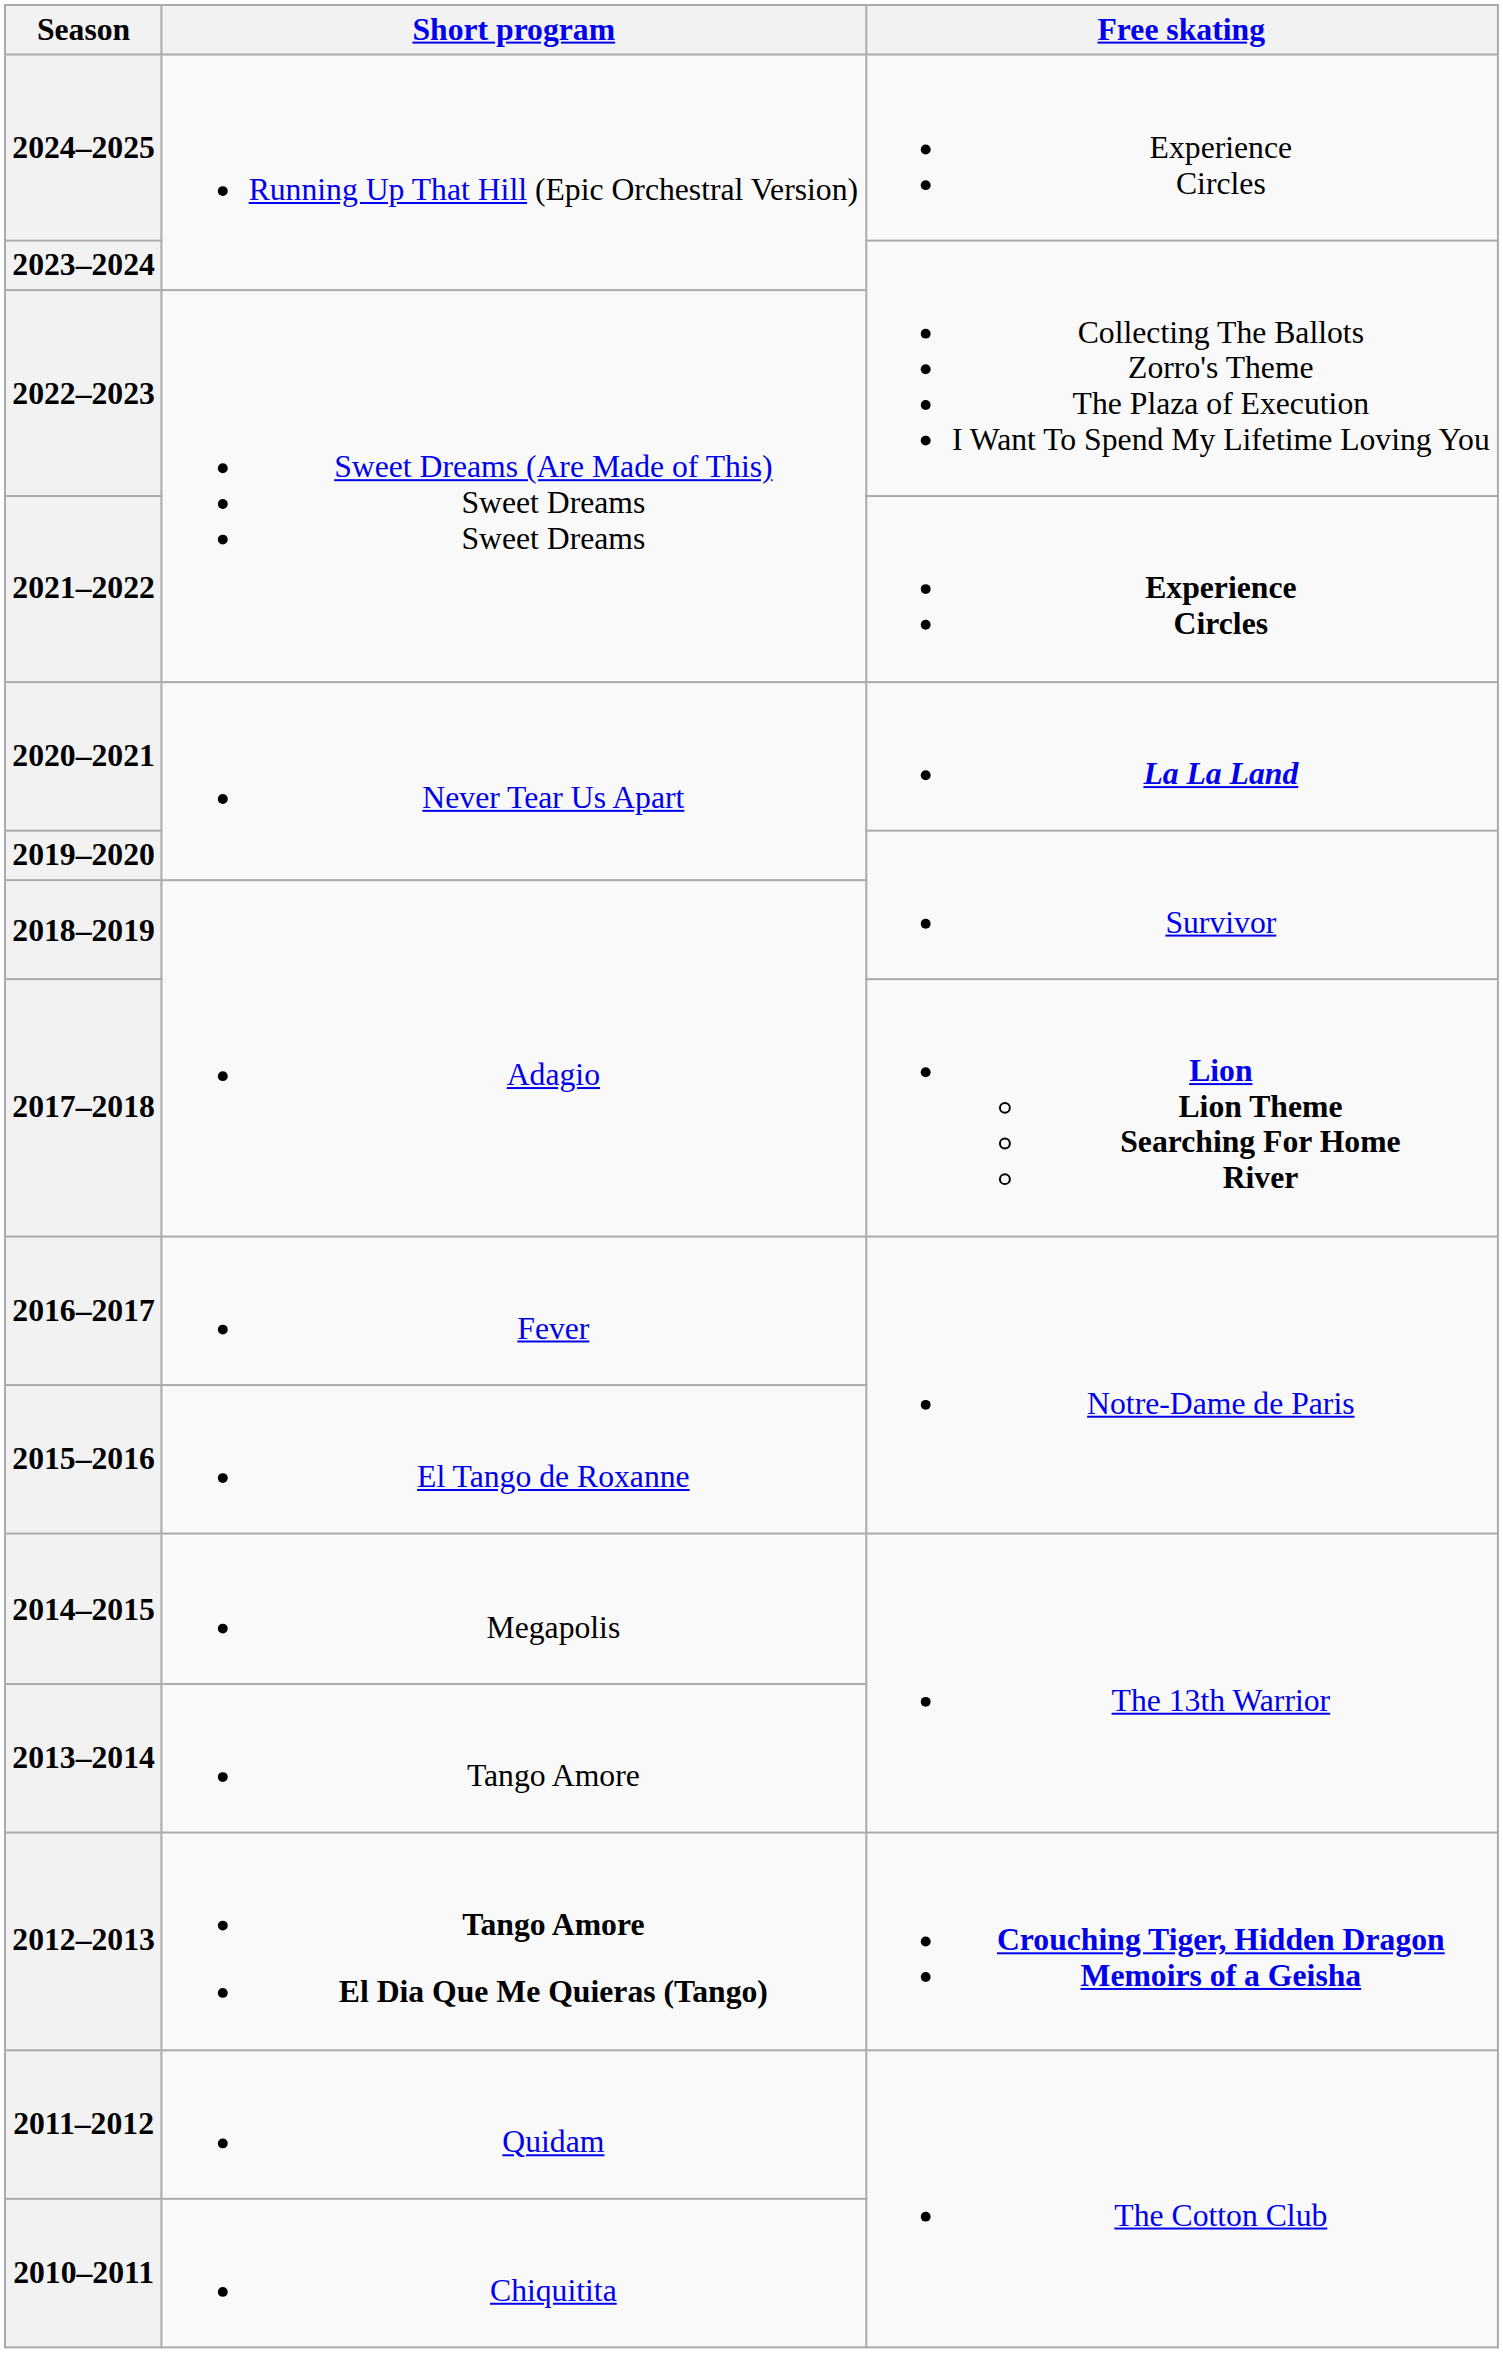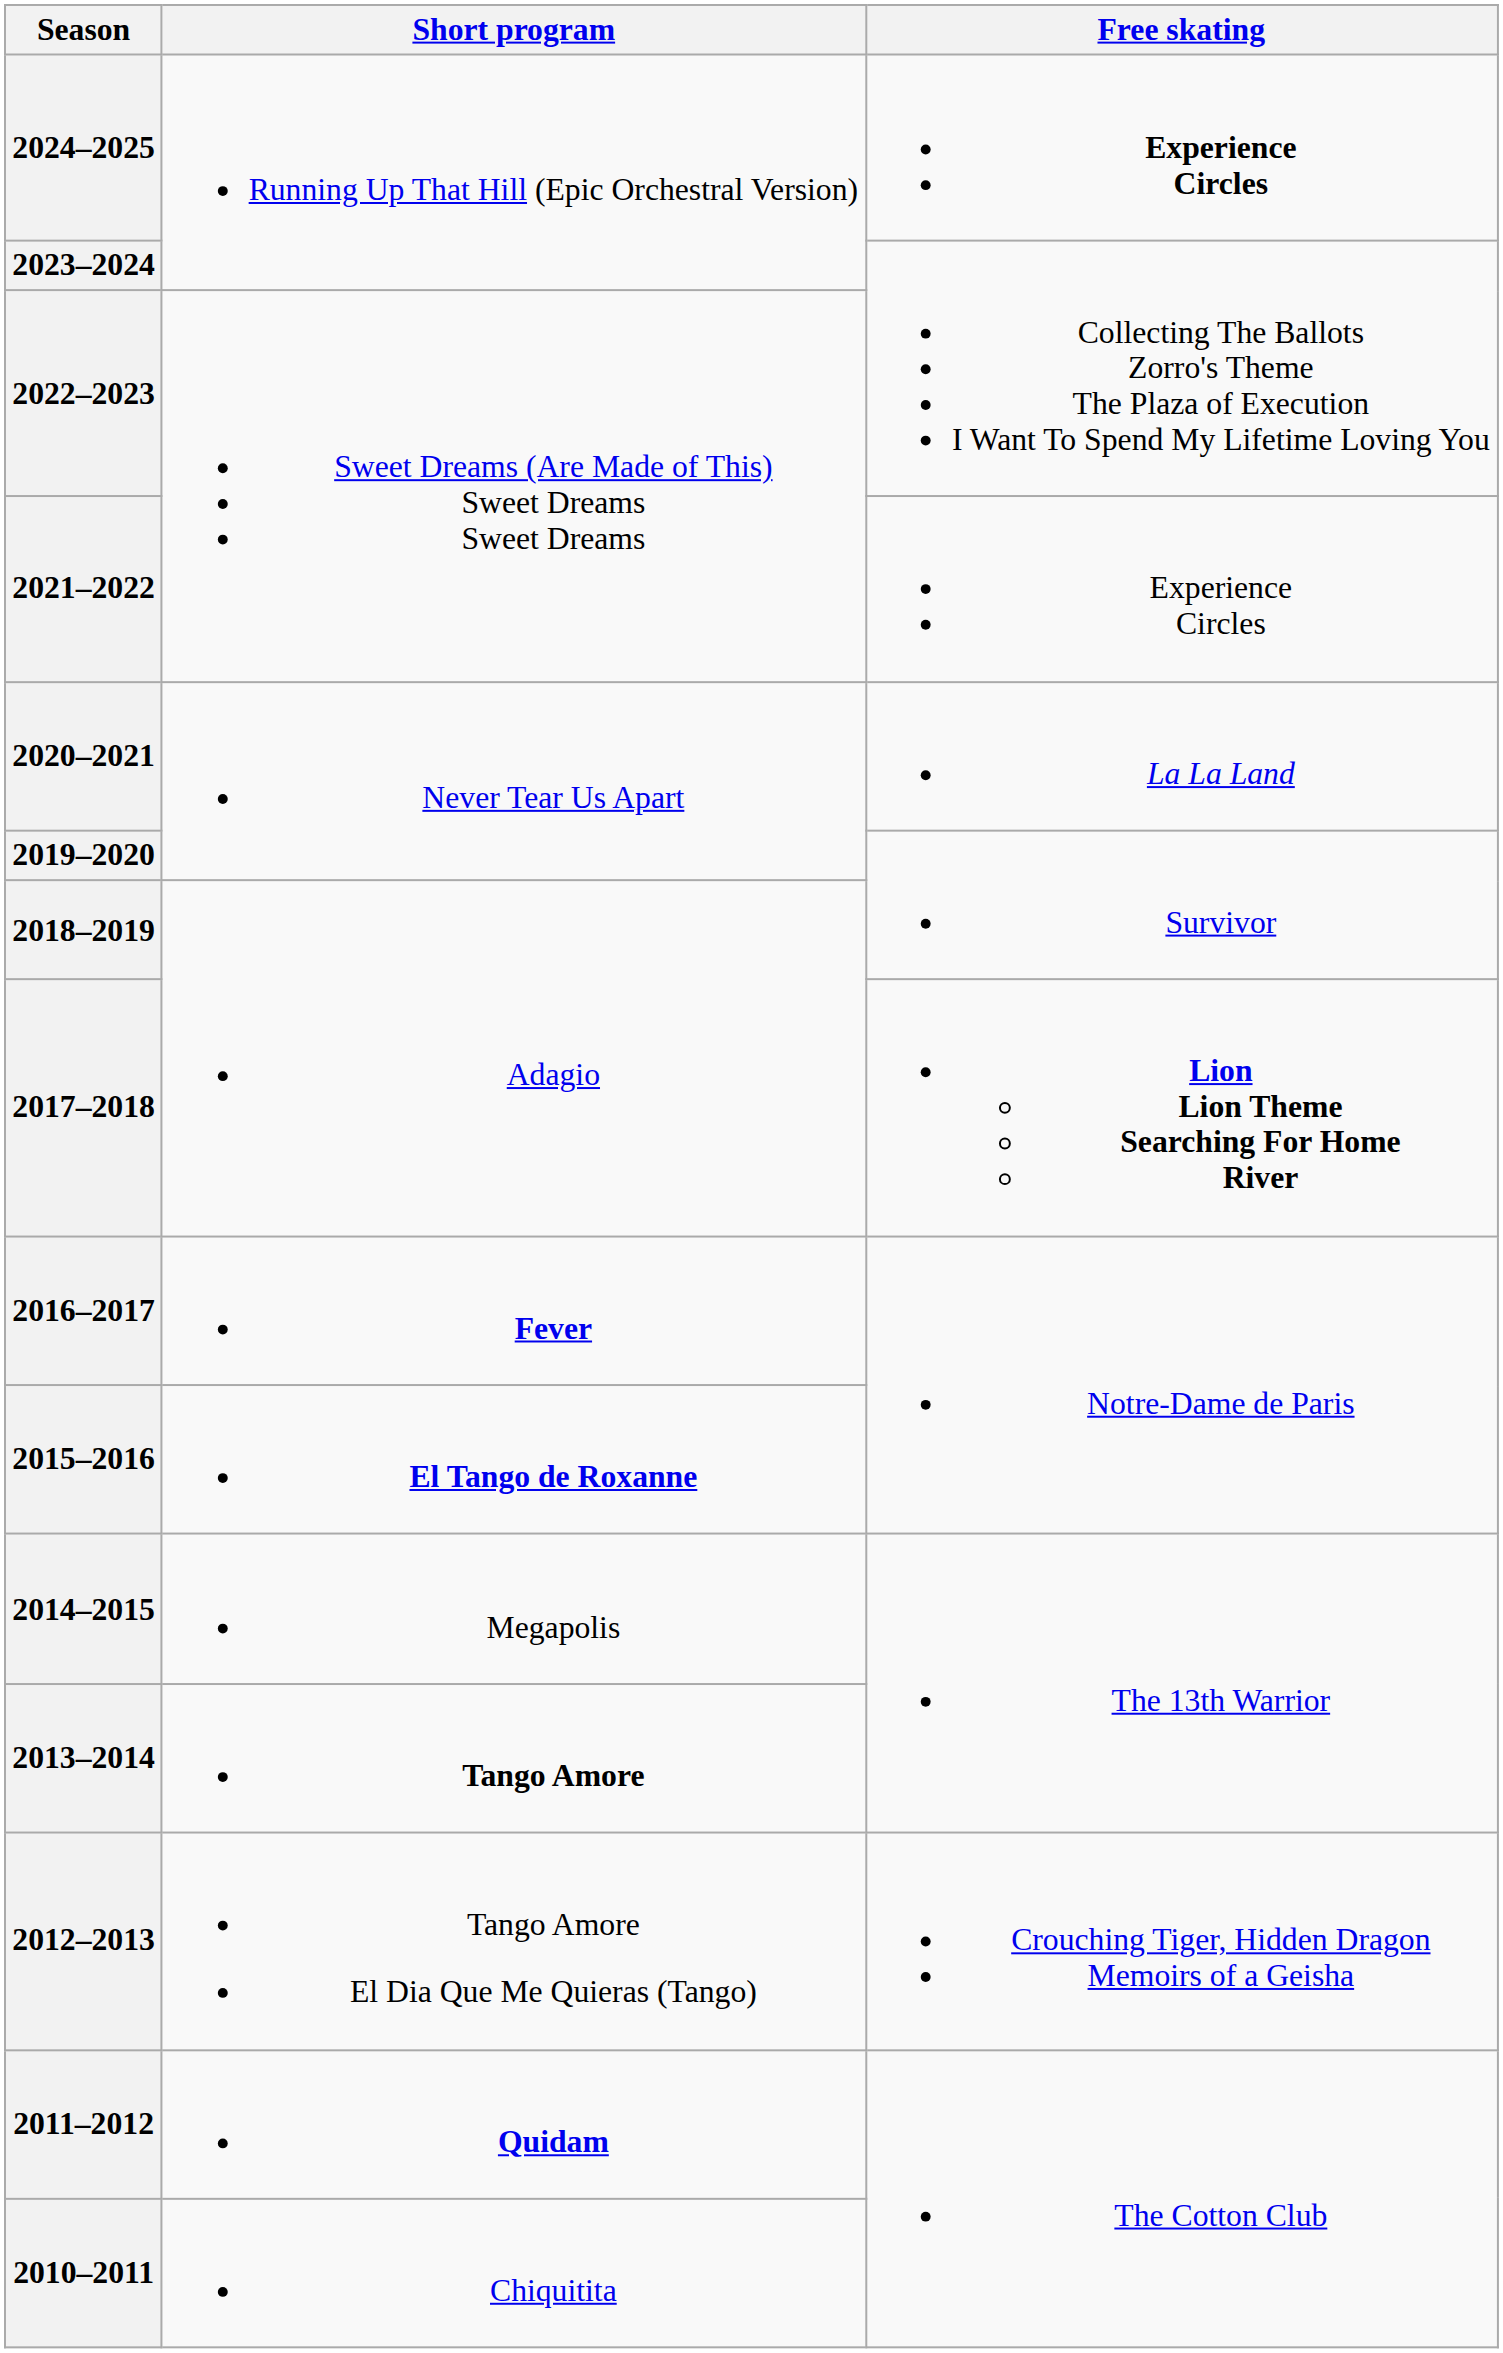(1181, 165) normal -> (1181, 165) bold
(1181, 607) bold -> (1181, 607) normal
(1181, 774) bold -> (1181, 774) normal
(514, 1328) normal -> (514, 1328) bold
(514, 1477) normal -> (514, 1477) bold
(514, 1776) normal -> (514, 1776) bold
(514, 1959) bold -> (514, 1959) normal
(1181, 1959) bold -> (1181, 1959) normal
(514, 2142) normal -> (514, 2142) bold
